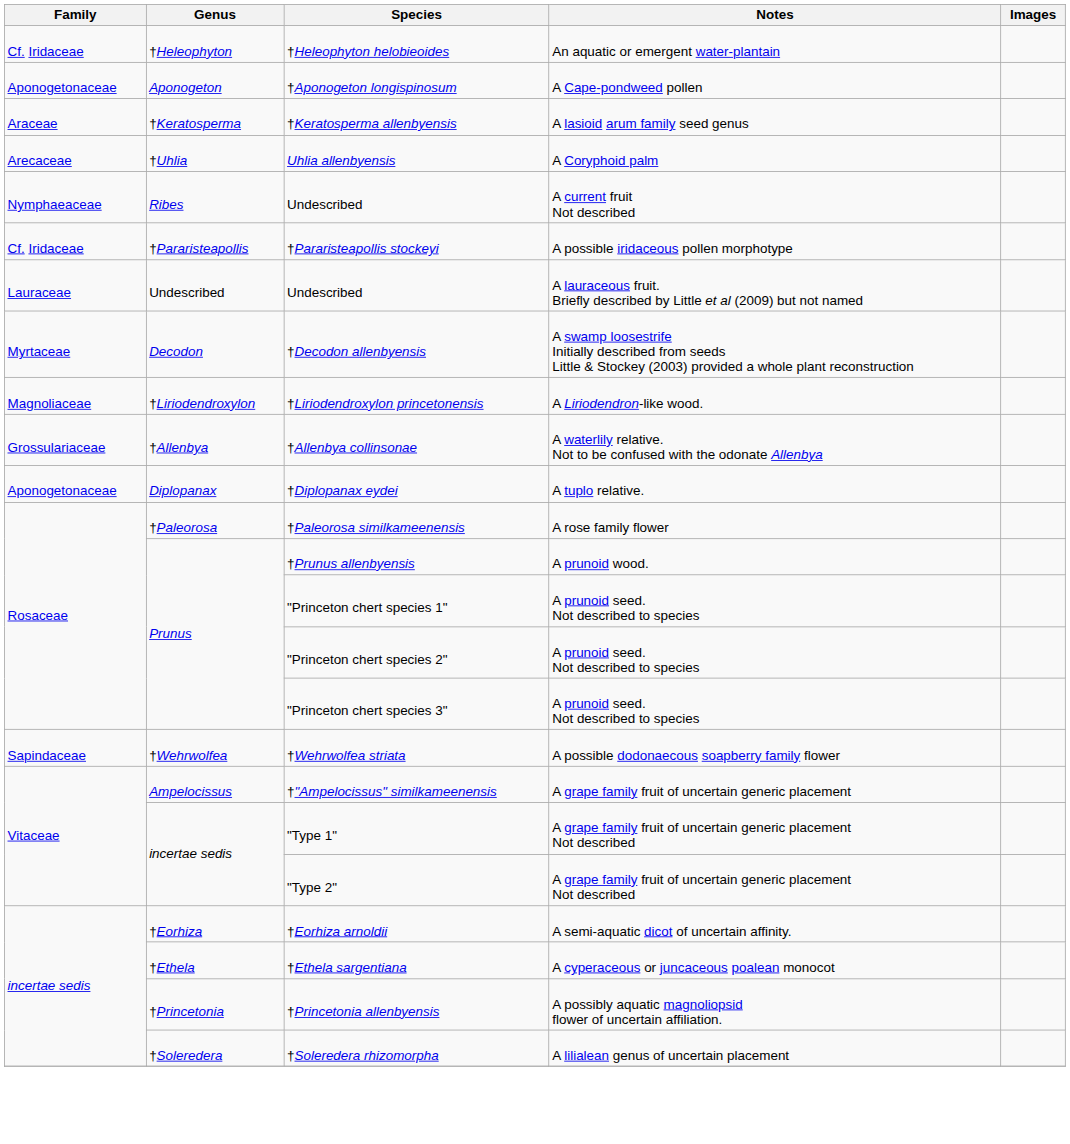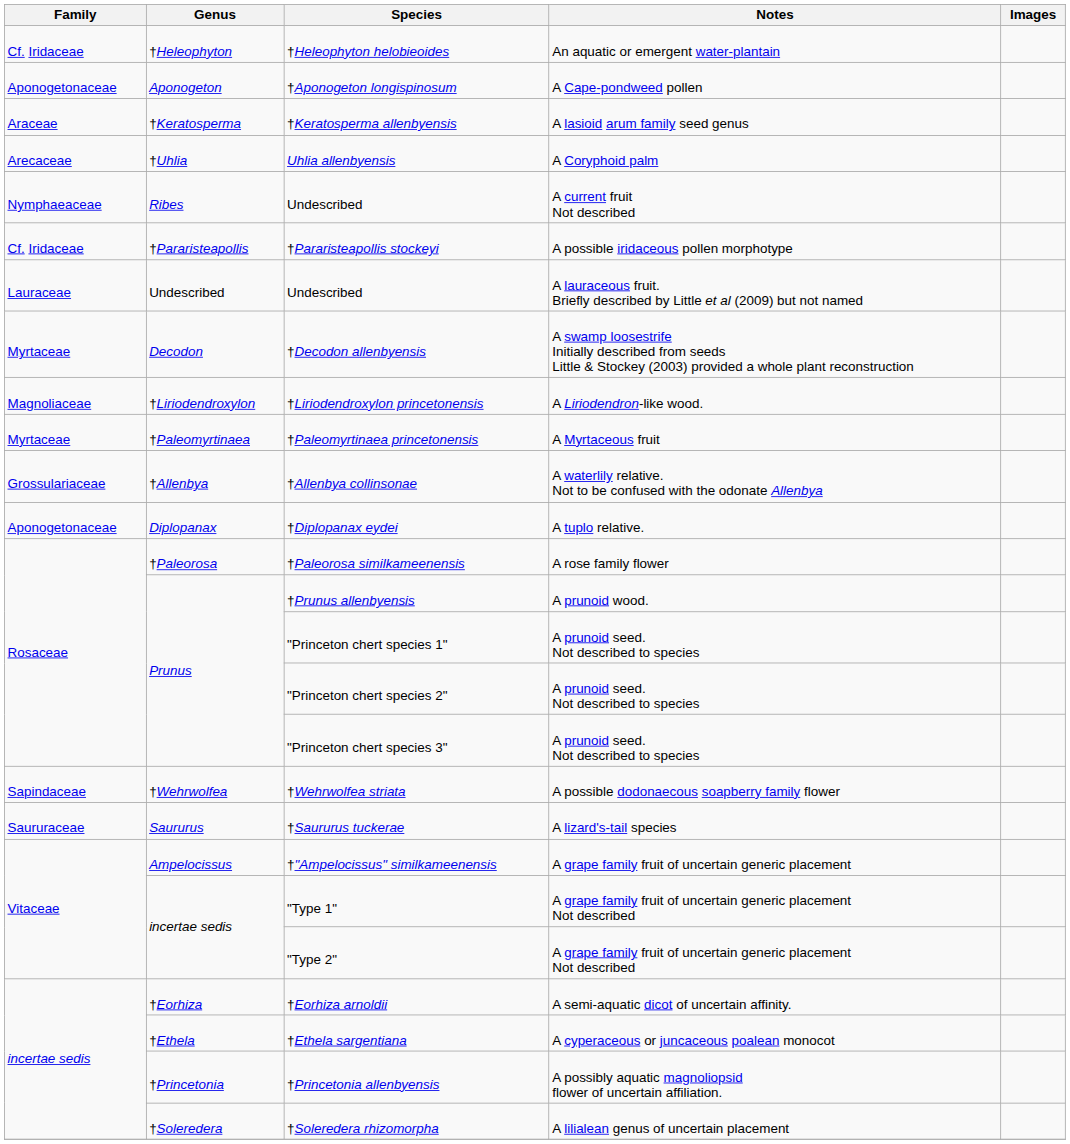+ row: (383, 439)
+ row: (346, 828)
